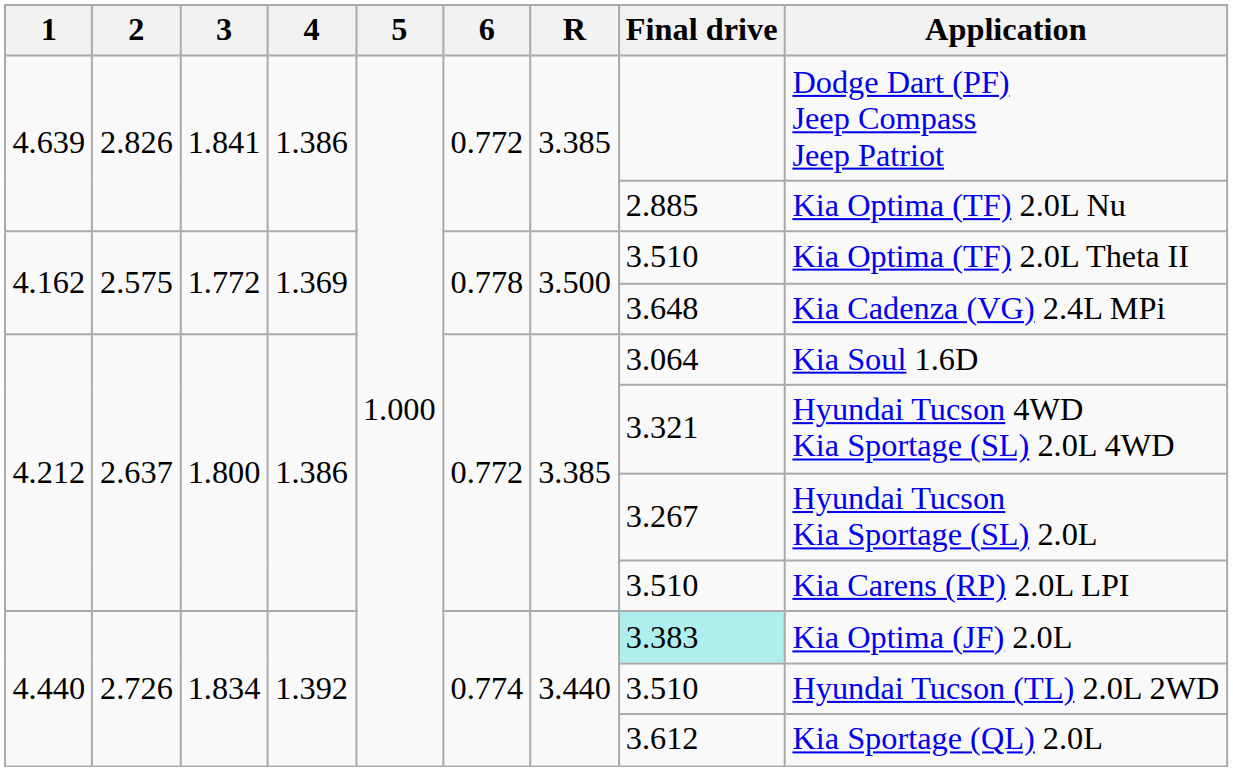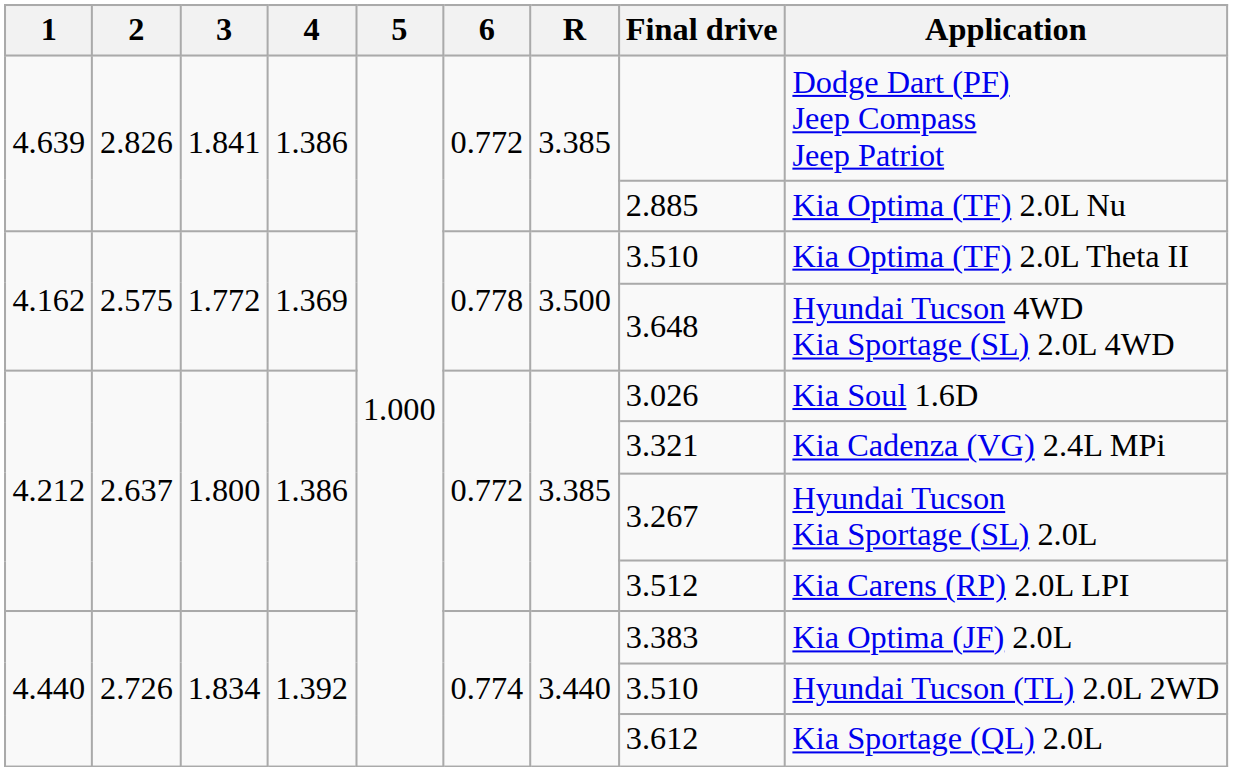(979, 307) Kia Cadenza (VG) 2.4L MPi -> (983, 326) Hyundai Tucson 4WD Kia Sportage (SL) 2.0L 4WD
(662, 359) 3.064 -> (662, 395) 3.026
(983, 428) Hyundai Tucson 4WD Kia Sportage (SL) 2.0L 4WD -> (979, 446) Kia Cadenza (VG) 2.4L MPi
(662, 585) 3.510 -> (662, 585) 3.512
(662, 636) paleturquoise background -> (662, 636) no background
